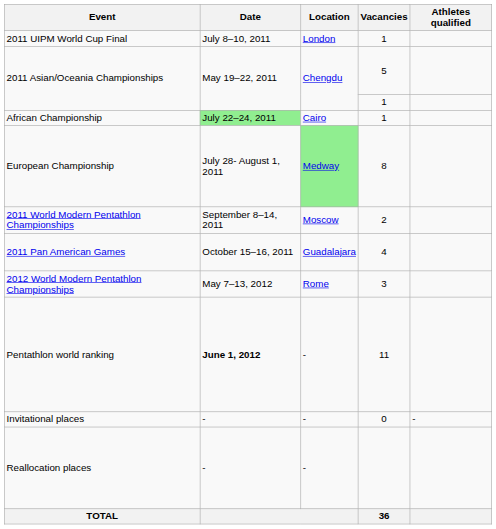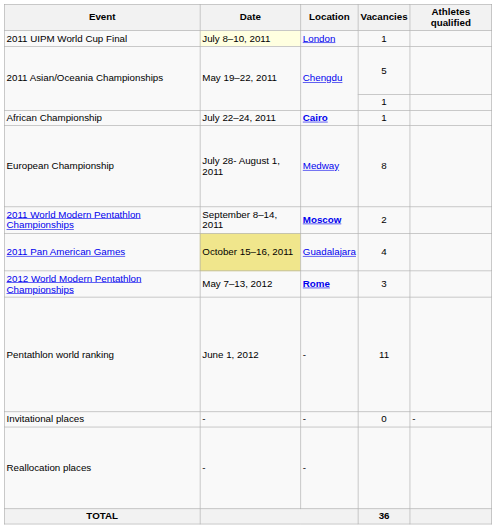(236, 38) no background -> (236, 38) lightyellow background
(239, 118) lightgreen background -> (239, 118) no background
(314, 118) normal -> (315, 118) bold
(321, 166) lightgreen background -> (321, 166) no background
(321, 220) normal -> (322, 220) bold
(248, 252) no background -> (248, 252) khaki background
(316, 284) normal -> (316, 284) bold
(231, 354) bold -> (231, 354) normal
